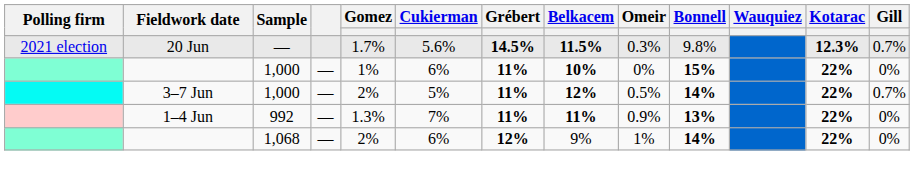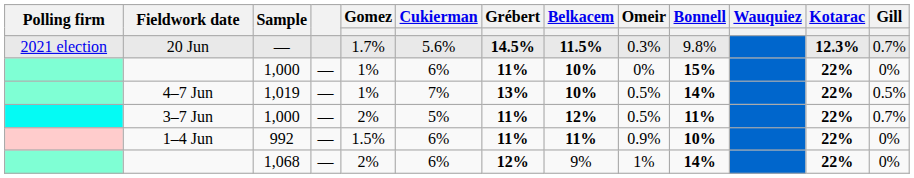+ row: (188, 93)
(700, 93) 14% -> (700, 116) 11%
(368, 116) 1.3% -> (368, 139) 1.5%
(439, 116) 7% -> (439, 139) 6%
(700, 116) 13% -> (700, 139) 10%
